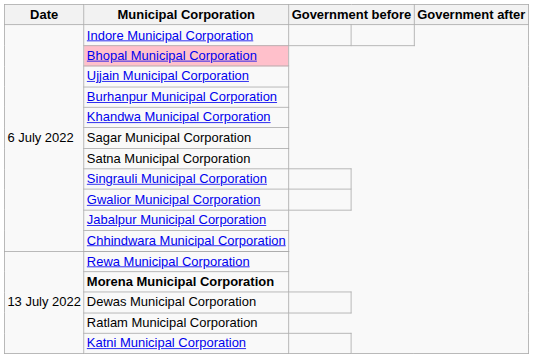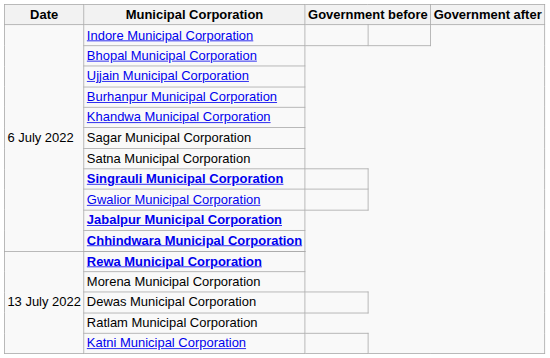(172, 55) pink background -> (172, 55) no background
(177, 179) normal -> (185, 179) bold
(177, 220) normal -> (184, 220) bold
(186, 240) normal -> (195, 240) bold
(168, 261) normal -> (174, 261) bold
(180, 281) bold -> (174, 281) normal
